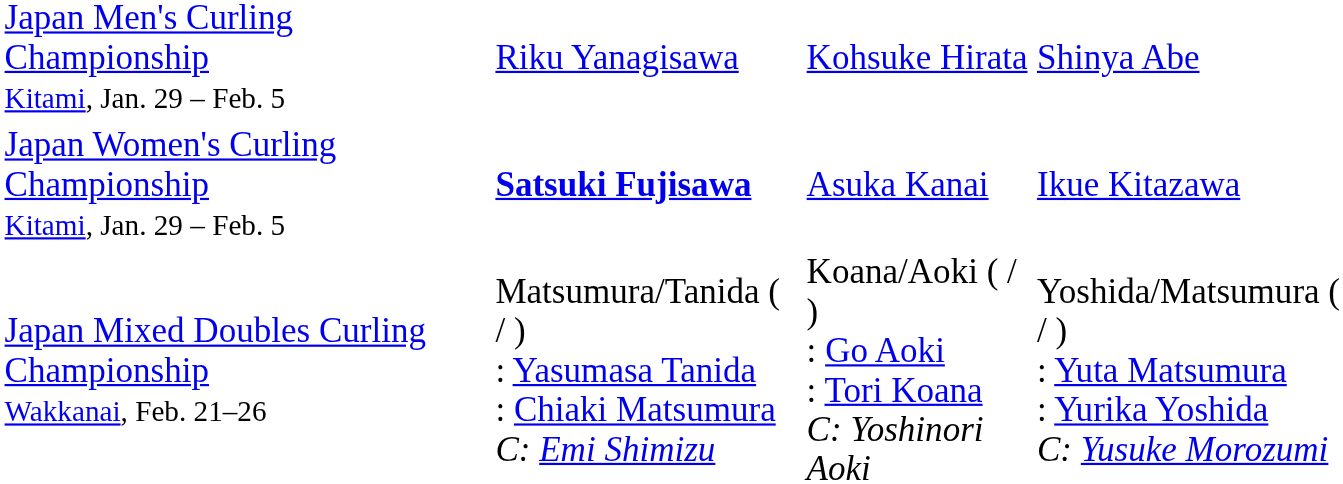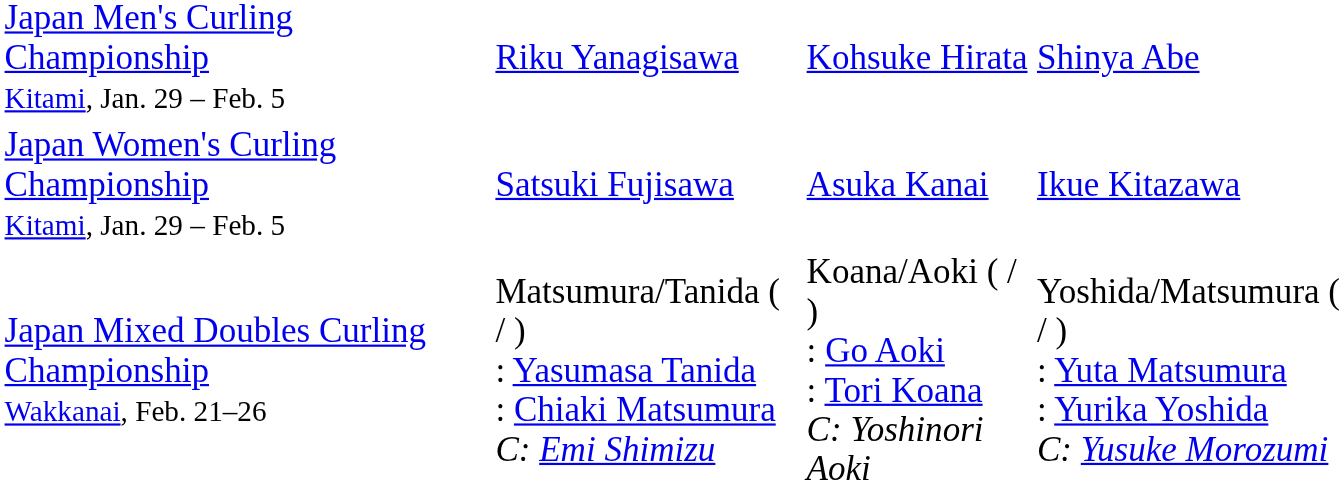(623, 184) bold -> (615, 184) normal
